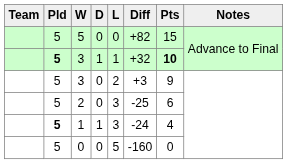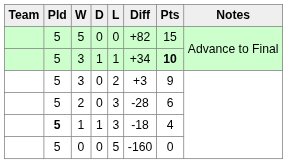(57, 59) bold -> (57, 59) normal
(140, 59) +32 -> (140, 59) +34
(140, 103) -25 -> (140, 103) -28
(140, 125) -24 -> (140, 125) -18
